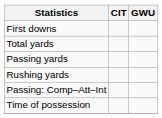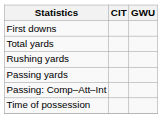rows swapped: (38, 74) <-> (37, 59)
